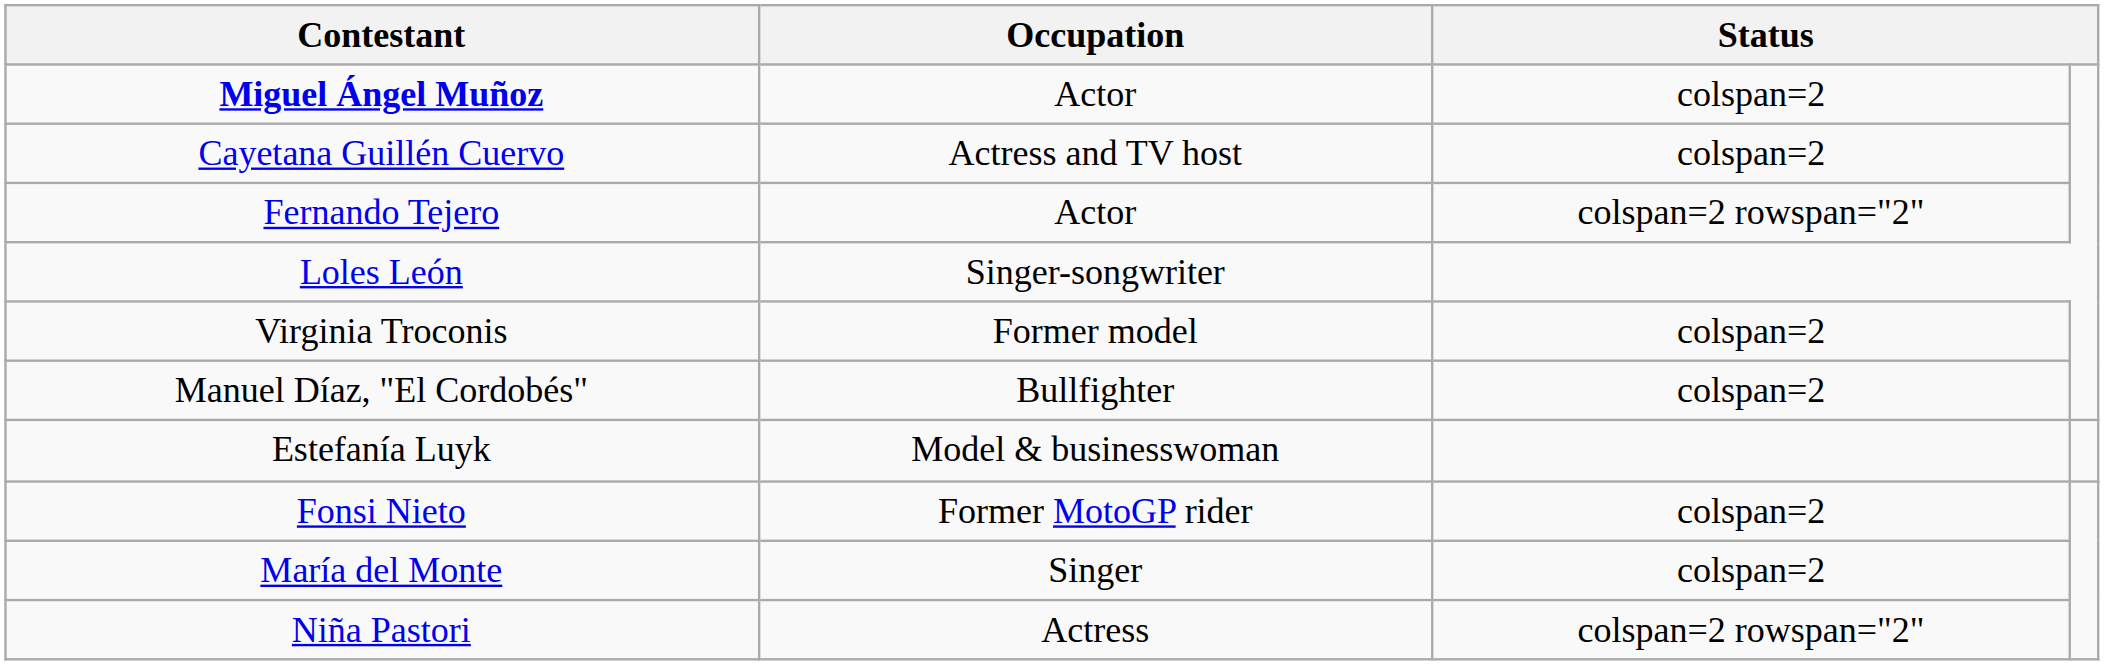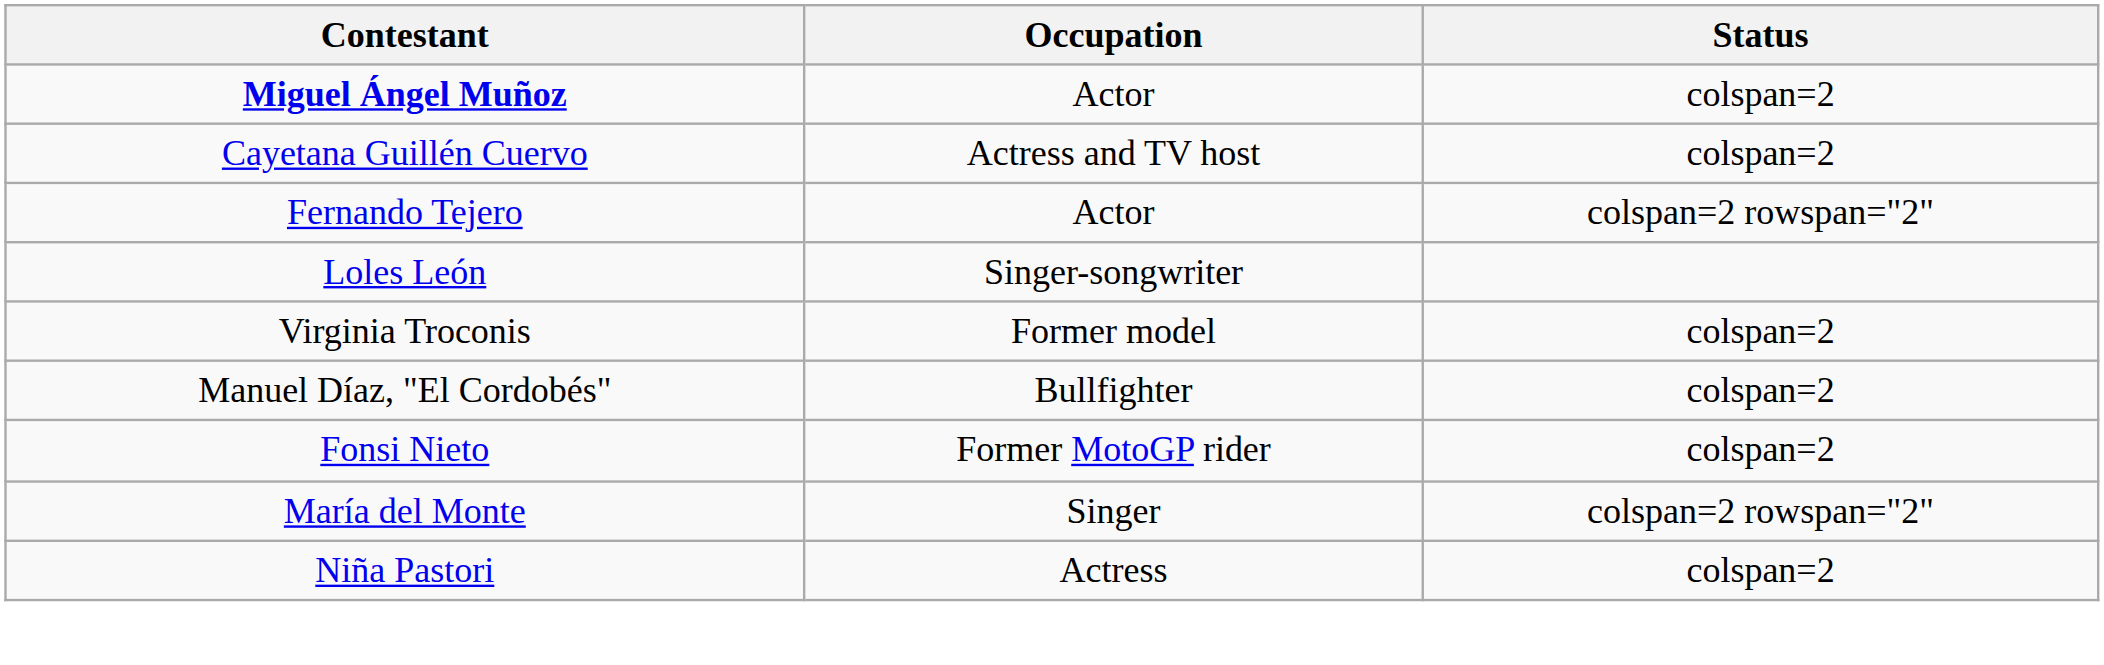- row: (381, 449)
(1751, 568) colspan=2 -> (1761, 509) colspan=2 rowspan="2"
(1751, 628) colspan=2 rowspan="2" -> (1761, 568) colspan=2
